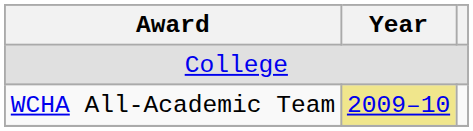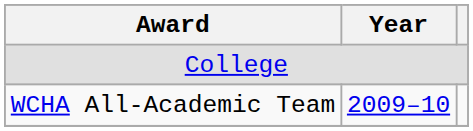(399, 105) khaki background -> (399, 105) no background
